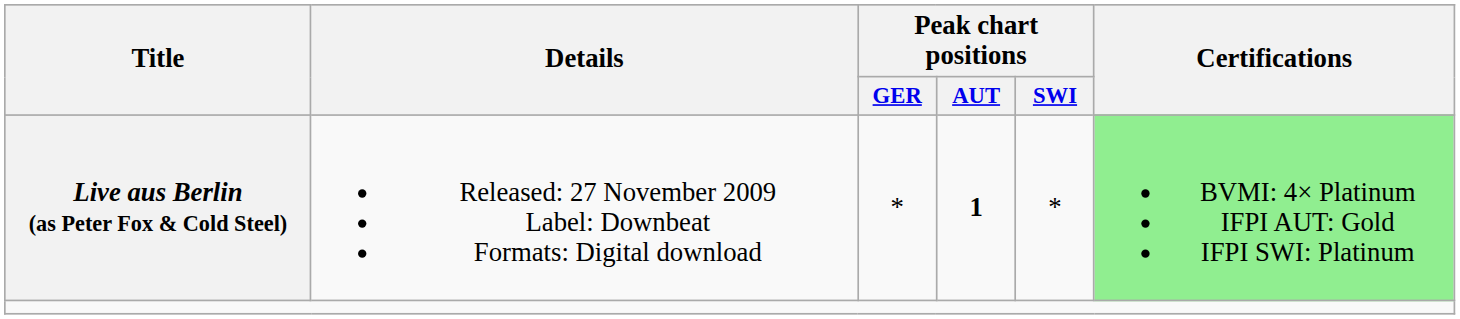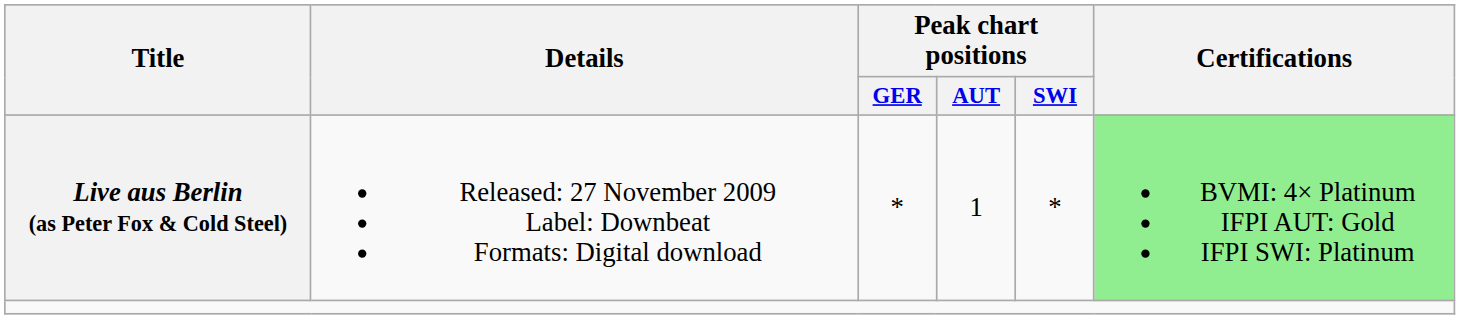(976, 207) bold -> (976, 207) normal
